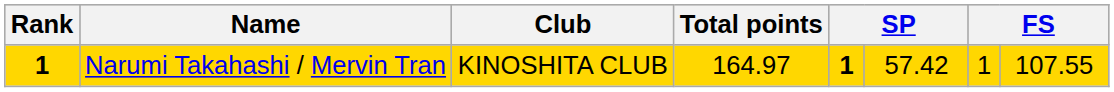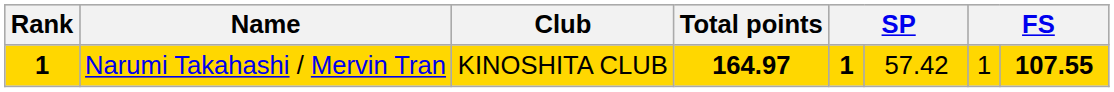(751, 65) normal -> (751, 65) bold
(1054, 65) normal -> (1054, 65) bold
